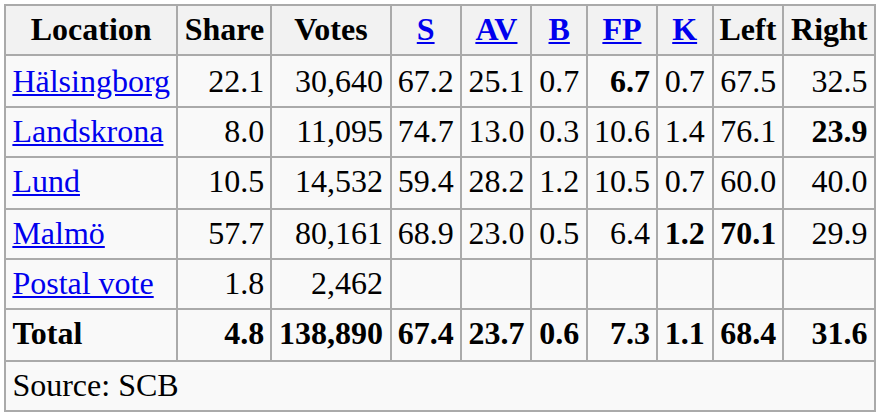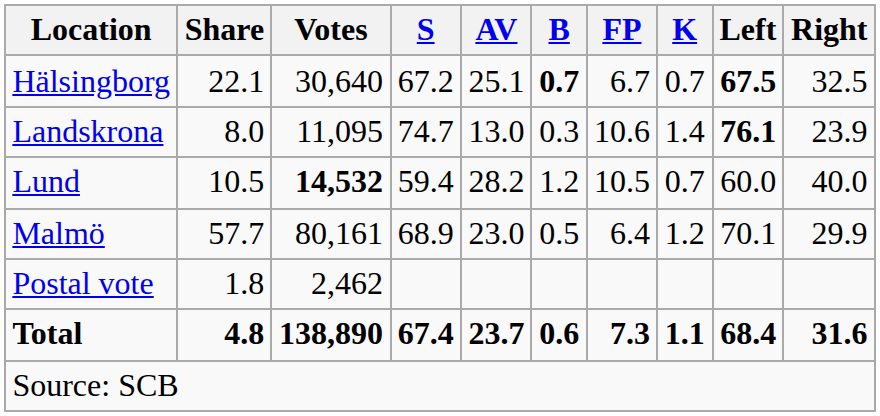(559, 80) normal -> (559, 80) bold
(630, 80) bold -> (630, 80) normal
(748, 80) normal -> (748, 80) bold
(748, 131) normal -> (748, 131) bold
(840, 131) bold -> (840, 131) normal
(339, 182) normal -> (339, 182) bold
(685, 232) bold -> (685, 232) normal
(748, 232) bold -> (748, 232) normal
